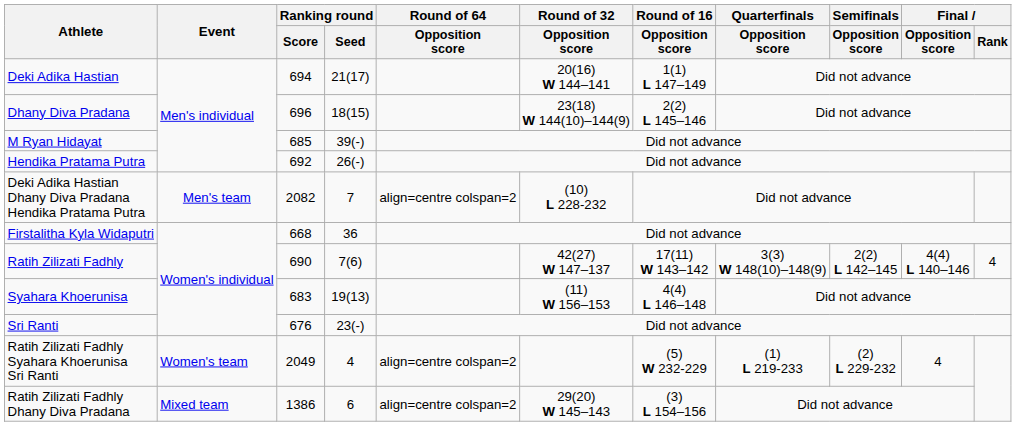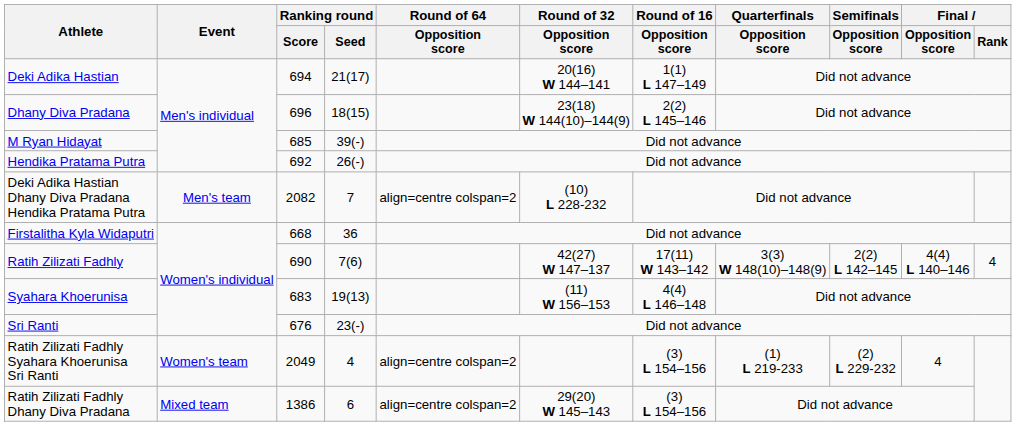(674, 361) (5) W 232-229 -> (674, 361) (3) L 154–156
